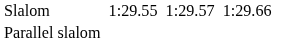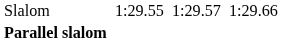(52, 33) normal -> (55, 33) bold
